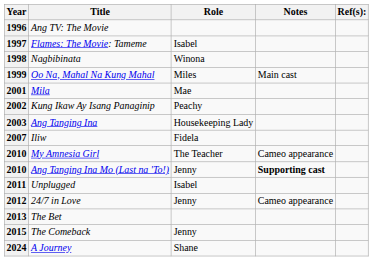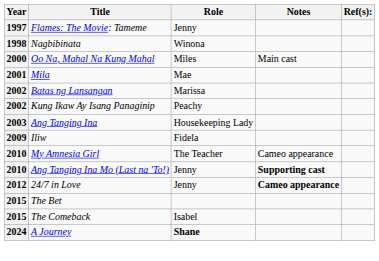- row: (70, 28)
(186, 43) Isabel -> (185, 28) Jenny
(17, 75) 1999 -> (17, 59) 2000
+ row: (72, 91)
(17, 138) 2007 -> (17, 138) 2009
- row: (53, 185)
(295, 201) normal -> (298, 185) bold
(17, 216) 2013 -> (17, 201) 2015
(185, 232) Jenny -> (186, 216) Isabel
(186, 248) normal -> (187, 232) bold
